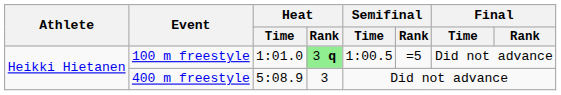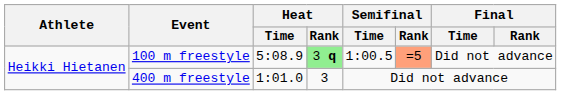(280, 57) 1:01.0 -> (280, 57) 5:08.9
(414, 57) no background -> (414, 57) lightsalmon background
(280, 79) 5:08.9 -> (280, 79) 1:01.0
